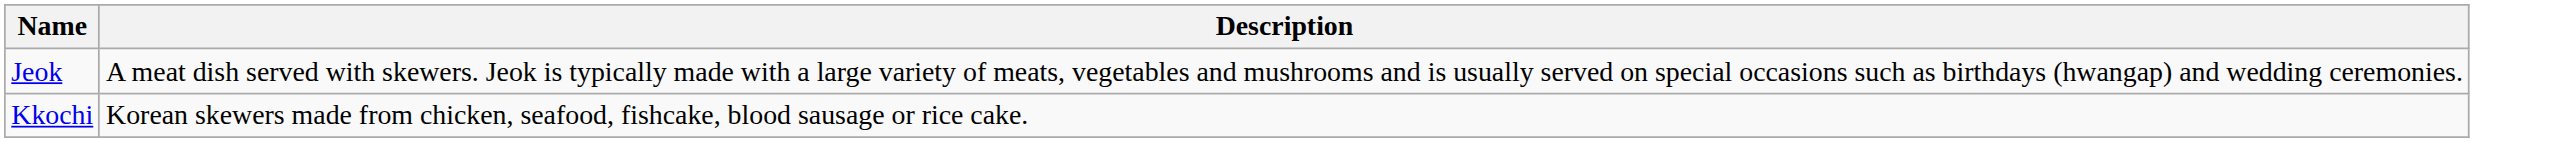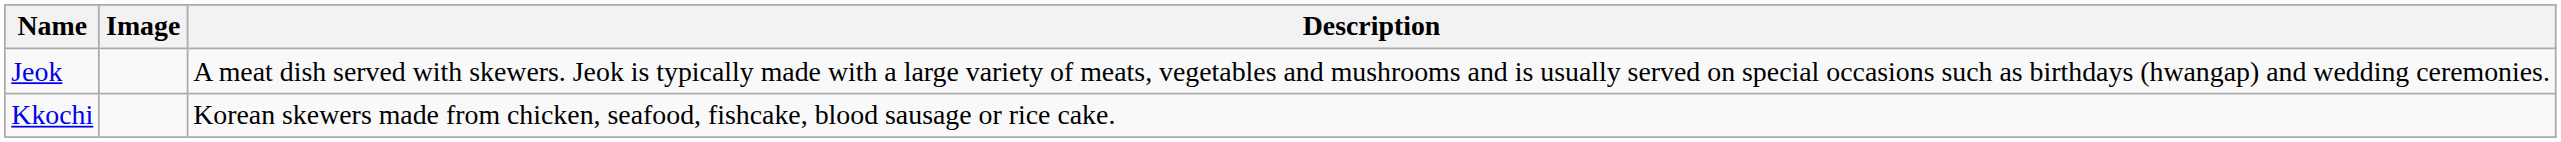+ column: (143, 26)
